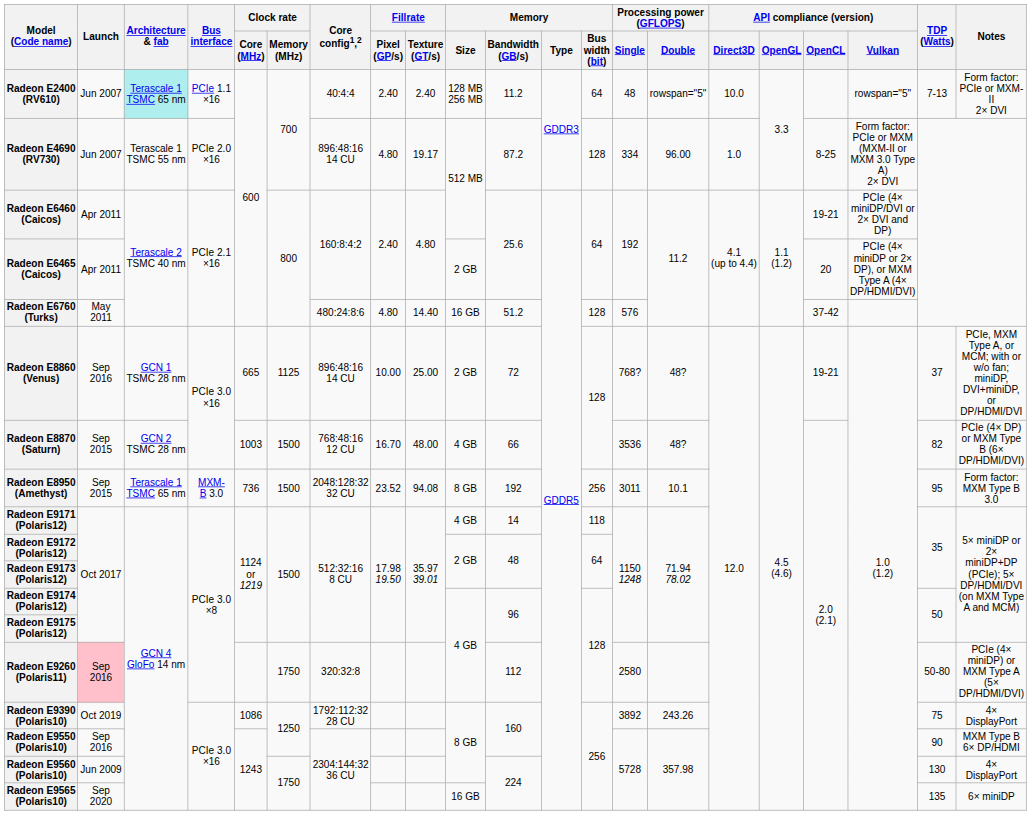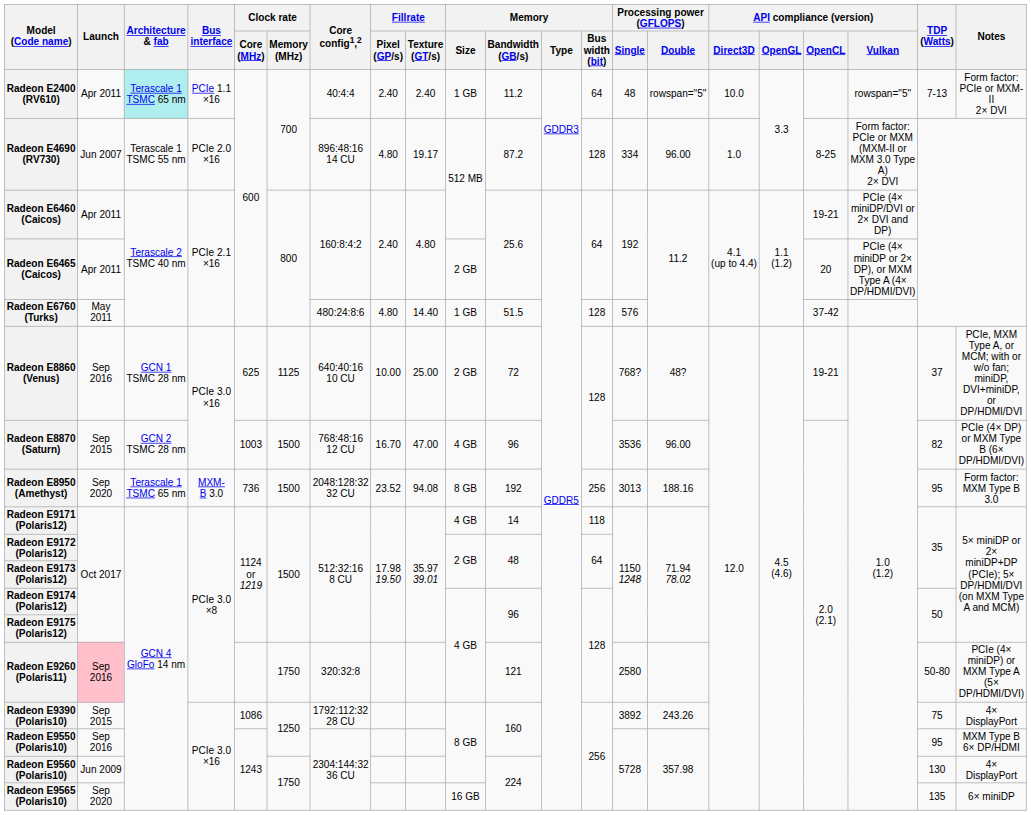(101, 94) Jun 2007 -> (101, 94) Apr 2011
(465, 94) 128 MB 256 MB -> (465, 94) 1 GB
(465, 312) 16 GB -> (465, 312) 1 GB
(513, 312) 51.2 -> (513, 312) 51.5
(251, 373) 665 -> (251, 373) 625
(341, 373) 896:48:16 14 CU -> (341, 373) 640:40:16 10 CU
(426, 444) 48.00 -> (426, 444) 47.00
(513, 444) 66 -> (513, 444) 96
(678, 444) 48? -> (678, 444) 96.00
(101, 488) Sep 2015 -> (101, 488) Sep 2020
(630, 488) 3011 -> (630, 488) 3013
(678, 488) 10.1 -> (678, 488) 188.16
(513, 672) 112 -> (513, 672) 121
(101, 715) Oct 2019 -> (101, 715) Sep 2015
(937, 742) 90 -> (937, 742) 95
